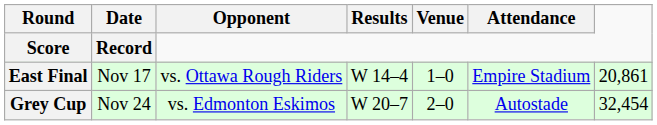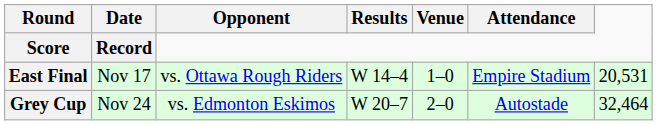(624, 76) 20,861 -> (624, 76) 20,531
(624, 104) 32,454 -> (624, 104) 32,464
